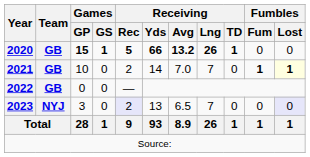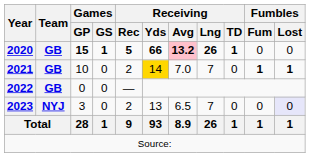(183, 50) no background -> (183, 50) pink background
(156, 69) no background -> (156, 69) gold background
(290, 69) lightyellow background -> (290, 69) no background
(129, 106) lavender background -> (129, 106) no background
